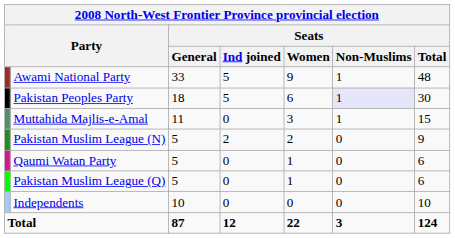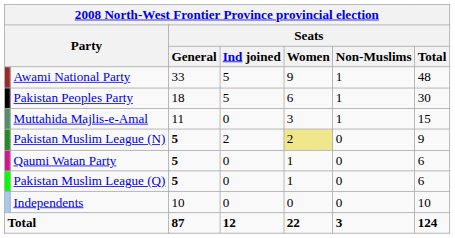(339, 98) lavender background -> (339, 98) no background
(175, 139) normal -> (175, 139) bold
(290, 139) no background -> (290, 139) khaki background
(175, 160) normal -> (175, 160) bold
(175, 181) normal -> (175, 181) bold
